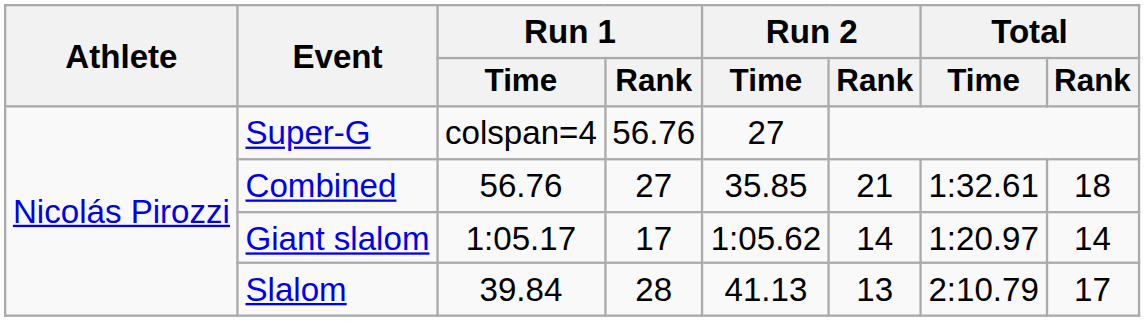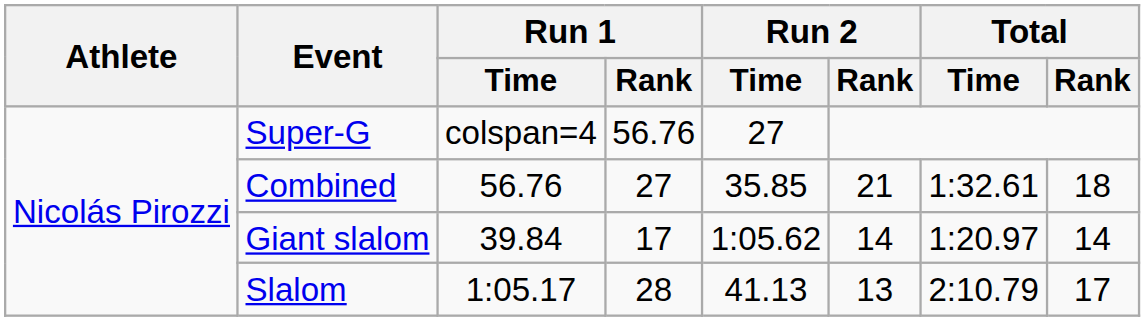(521, 238) 1:05.17 -> (521, 238) 39.84
(521, 290) 39.84 -> (521, 290) 1:05.17
